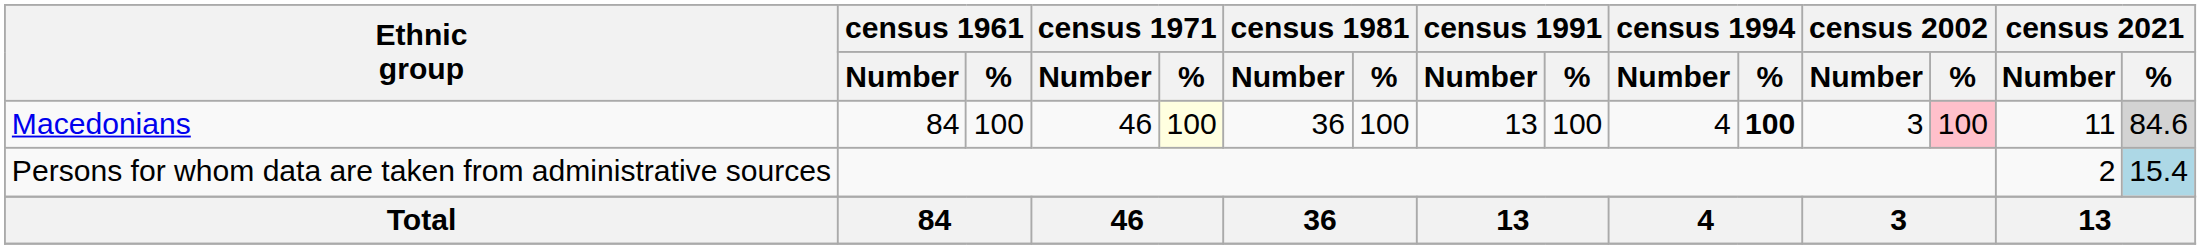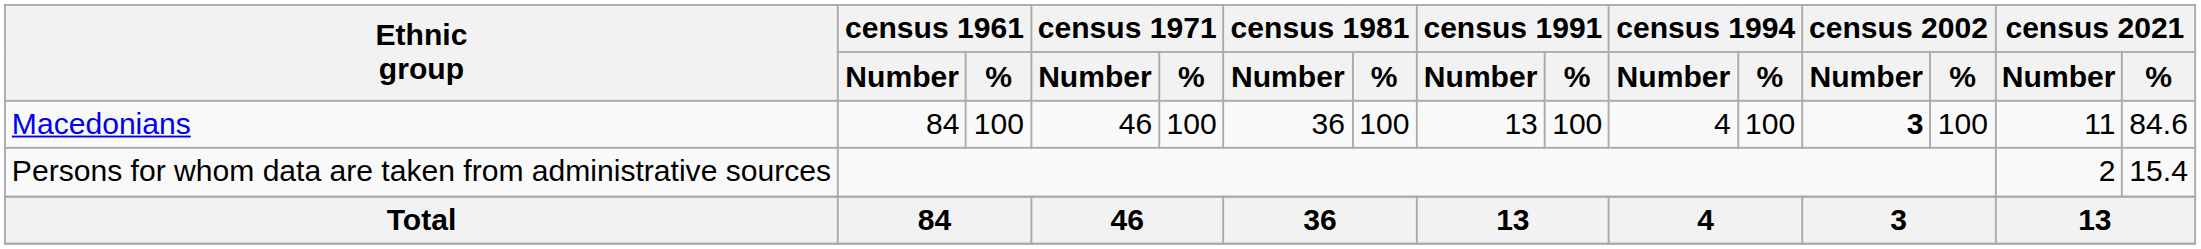(1192, 123) lightyellow background -> (1192, 123) no background
(1770, 123) bold -> (1770, 123) normal
(1915, 123) normal -> (1915, 123) bold
(1963, 123) pink background -> (1963, 123) no background
(2159, 123) lightgrey background -> (2159, 123) no background
(2159, 171) lightblue background -> (2159, 171) no background
